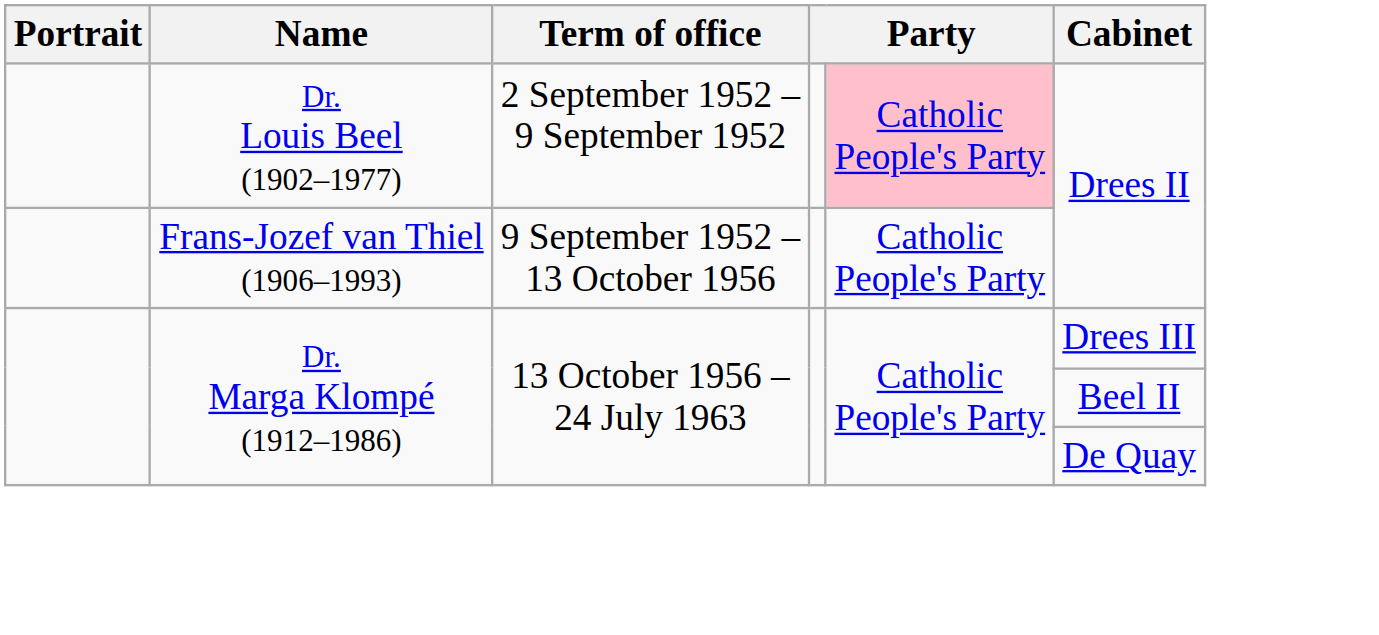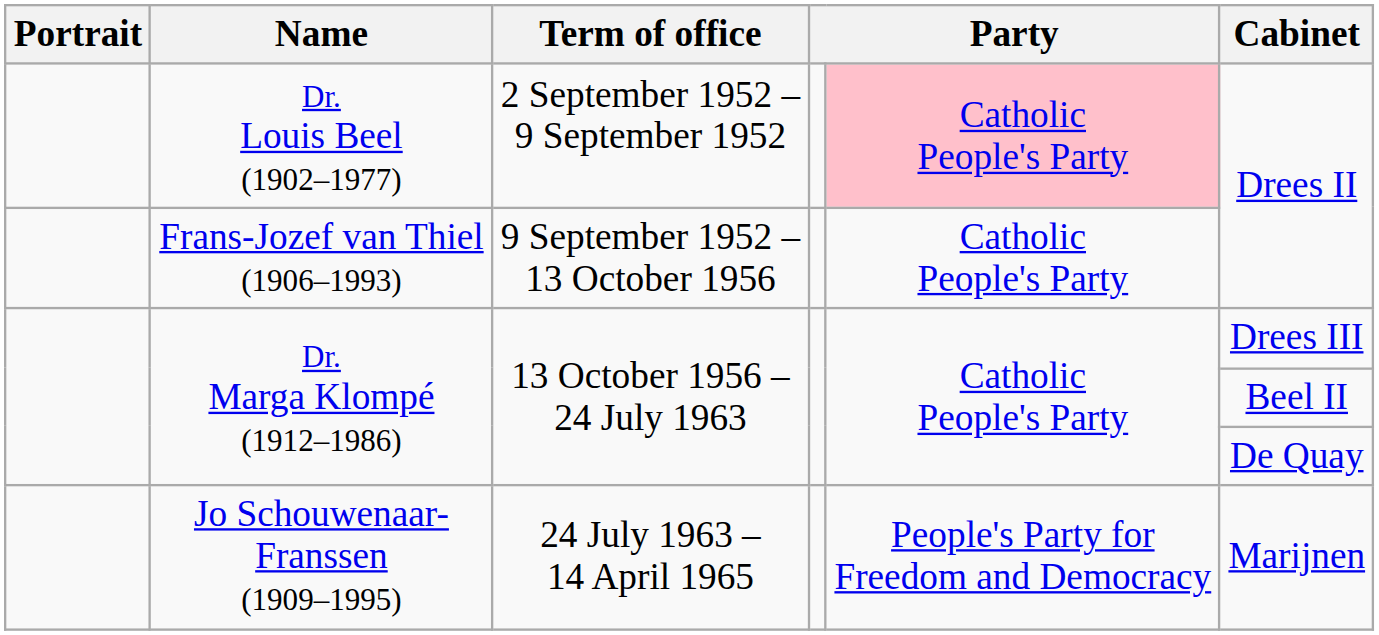+ row: (321, 556)
